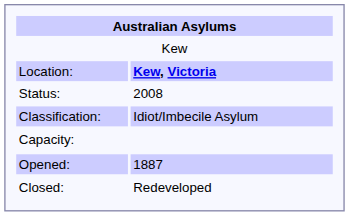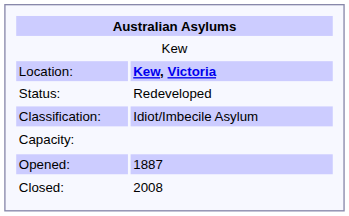(148, 94) 2008 -> (172, 94) Redeveloped
(172, 187) Redeveloped -> (148, 187) 2008
